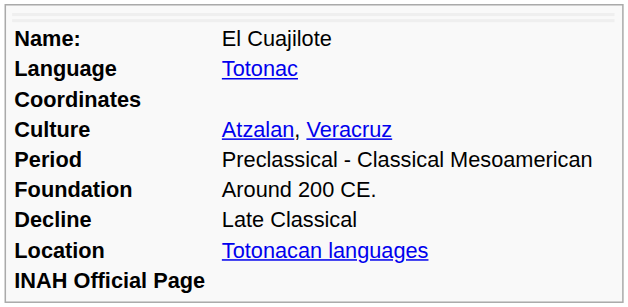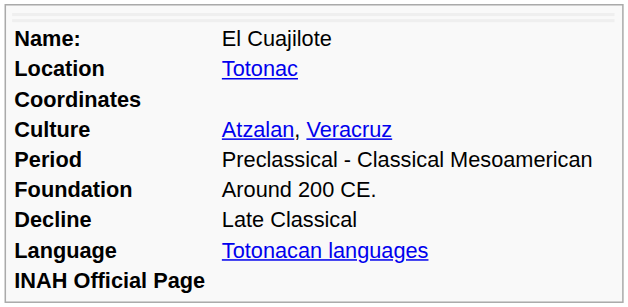(66, 69) Language -> (60, 69) Location
(60, 250) Location -> (66, 250) Language
